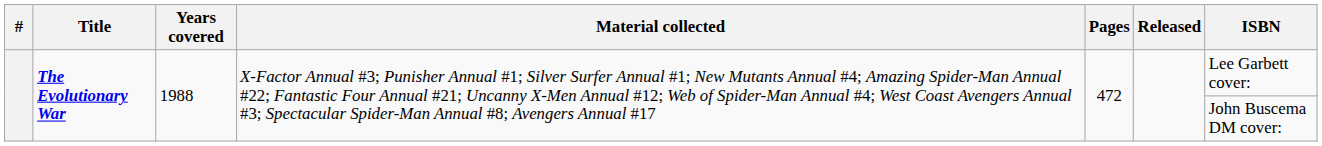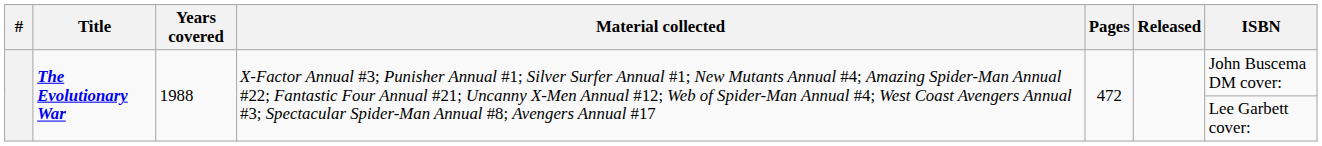(1249, 72) Lee Garbett cover: -> (1258, 72) John Buscema DM cover:
(1258, 118) John Buscema DM cover: -> (1249, 118) Lee Garbett cover:
